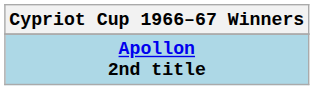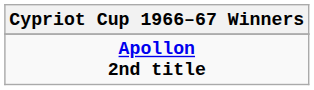(157, 60) lightblue background -> (157, 60) no background
